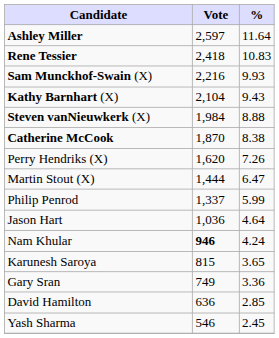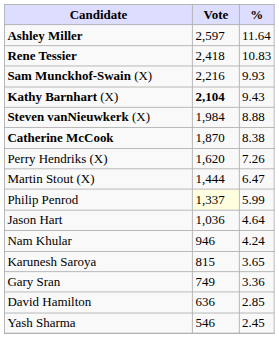(210, 96) normal -> (210, 96) bold
(210, 199) no background -> (210, 199) lightyellow background
(205, 240) bold -> (205, 240) normal
